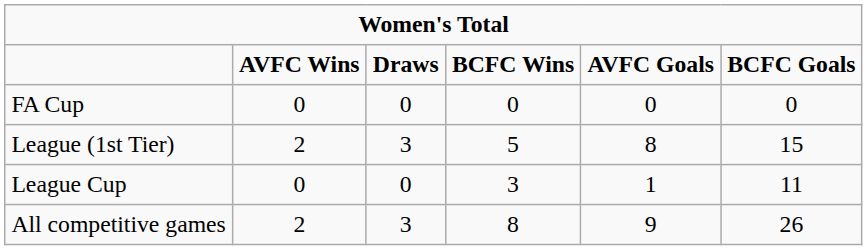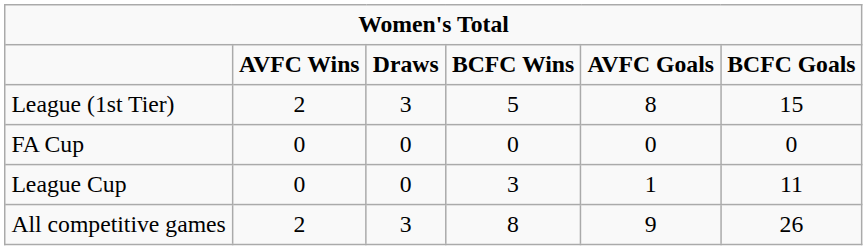rows swapped: (93, 144) <-> (48, 104)
